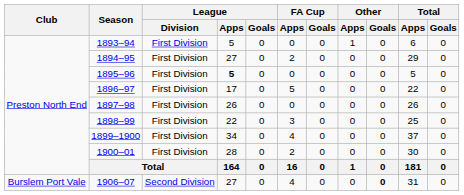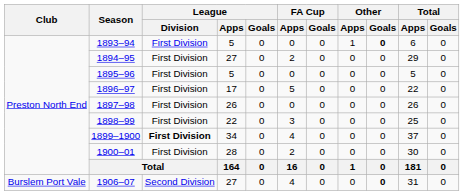(383, 43) normal -> (383, 43) bold
(231, 74) bold -> (231, 74) normal
(180, 136) normal -> (180, 136) bold
